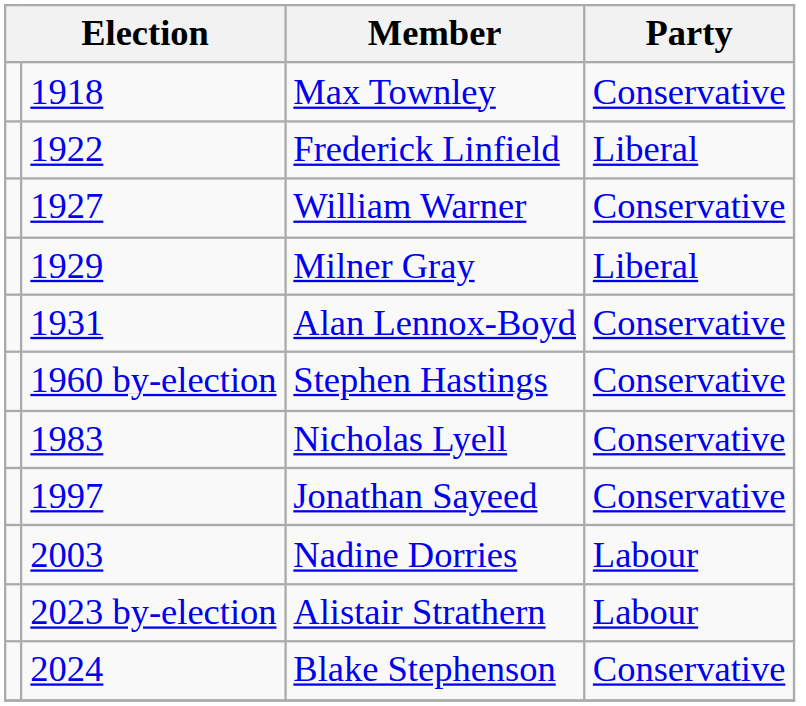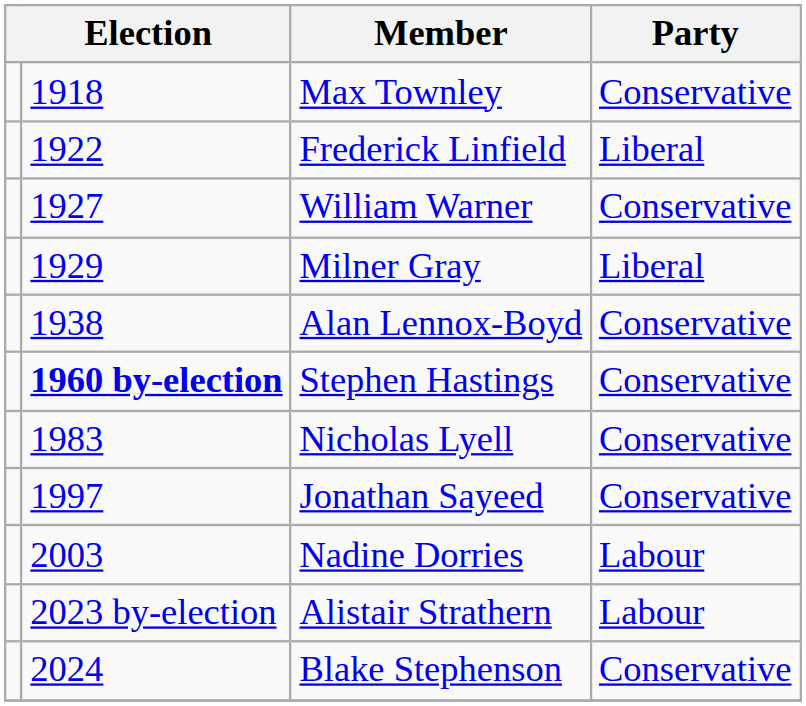(67, 322) 1931 -> (67, 322) 1938
(153, 380) normal -> (157, 380) bold
